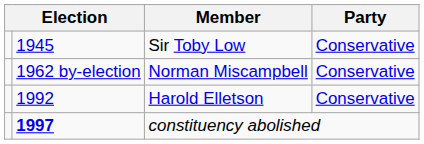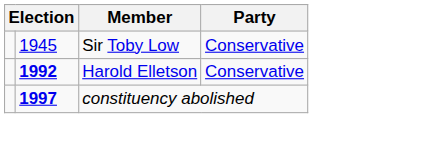- row: (228, 71)
(35, 98) normal -> (38, 71) bold
